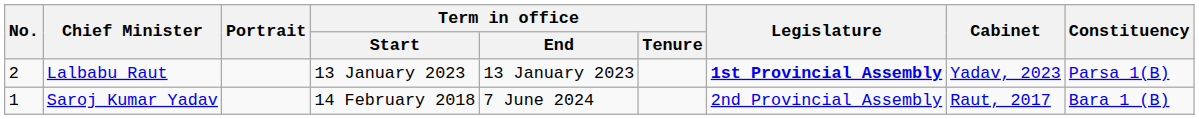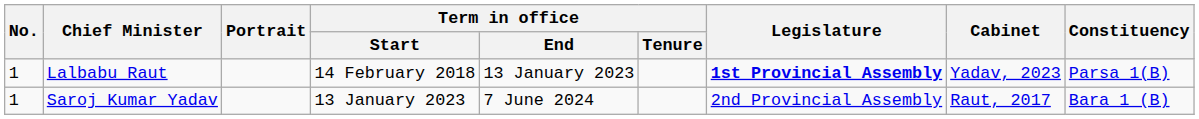(14, 73) 2 -> (14, 73) 1
(390, 73) 13 January 2023 -> (395, 73) 14 February 2018
(395, 100) 14 February 2018 -> (390, 100) 13 January 2023
